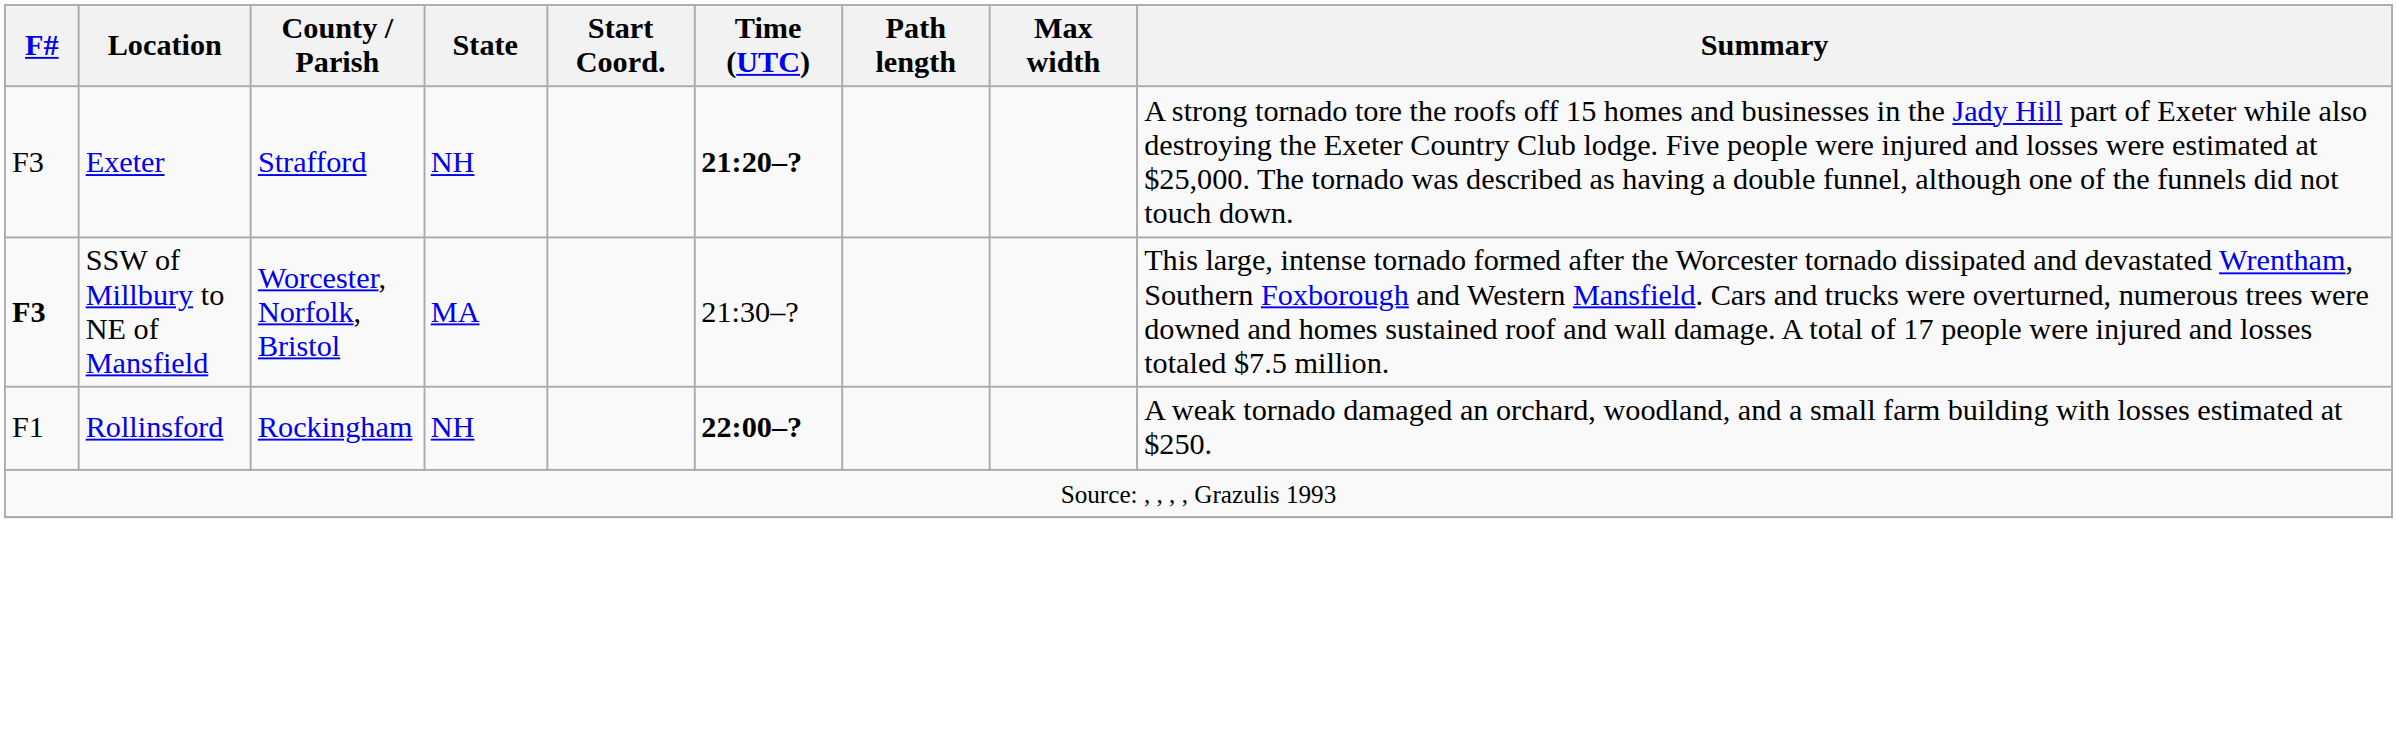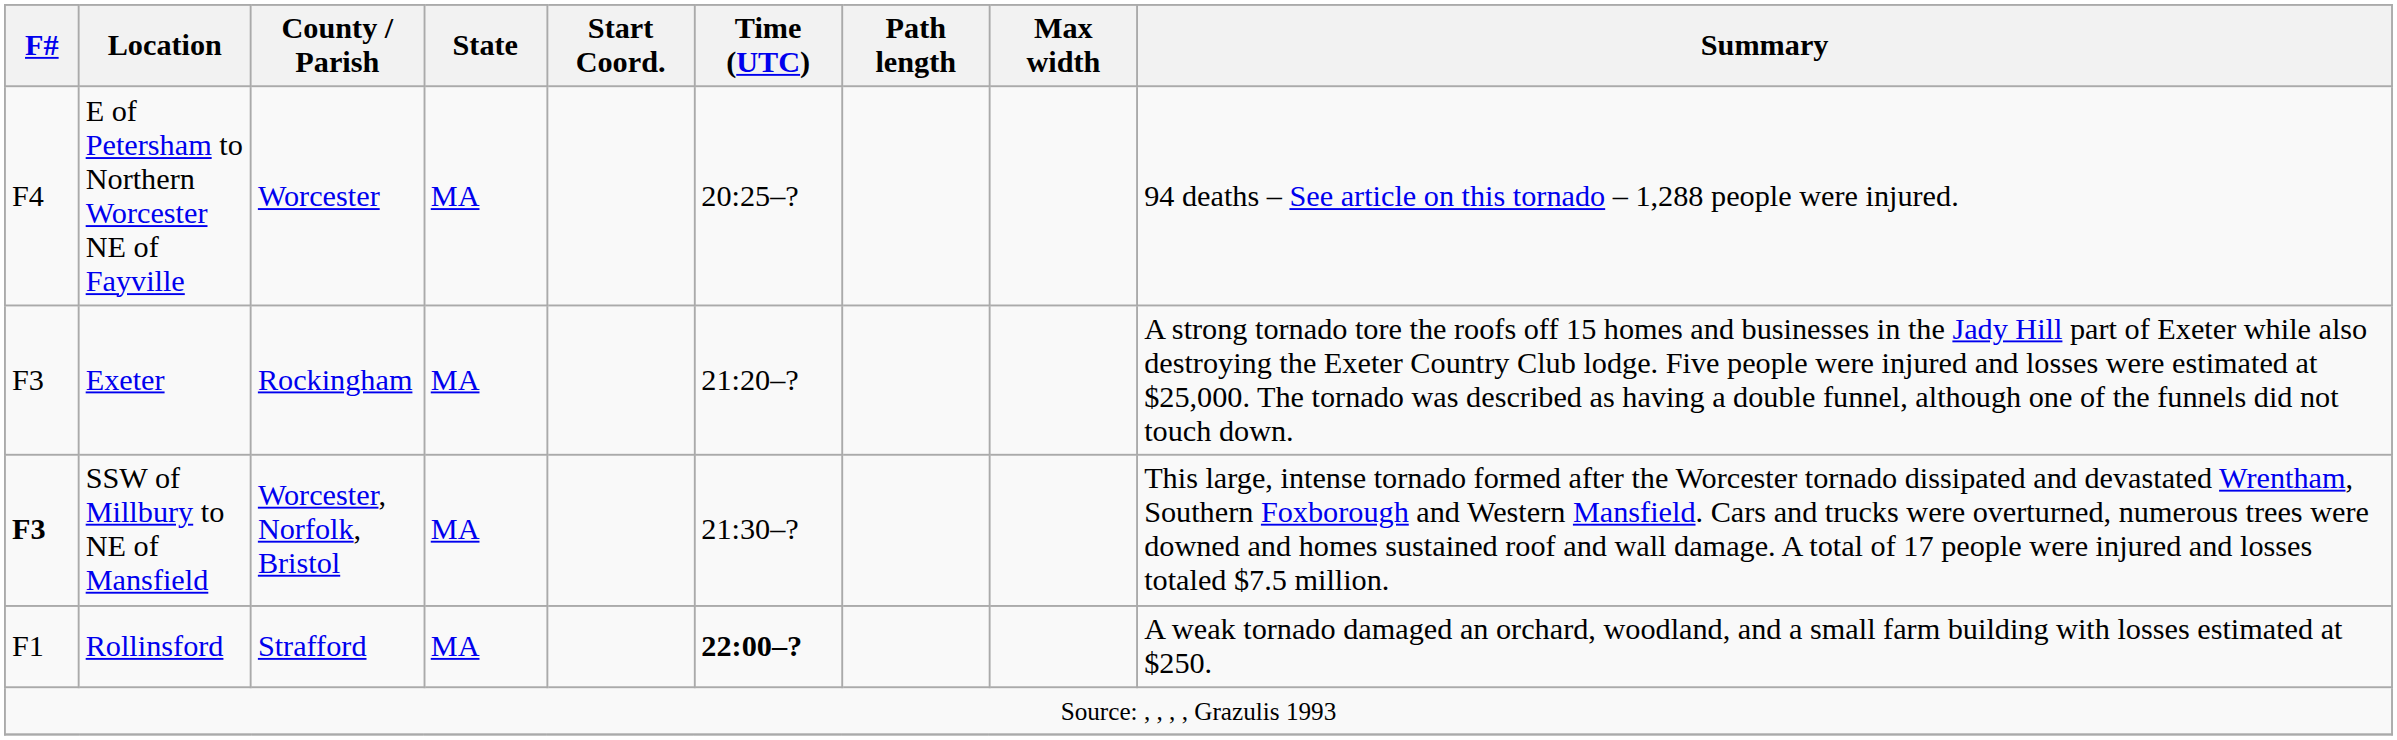+ row: (164, 195)
(312, 161) Strafford -> (335, 379) Rockingham
(453, 161) NH -> (455, 379) MA
(752, 161) bold -> (750, 379) normal
(335, 427) Rockingham -> (312, 645) Strafford
(453, 427) NH -> (455, 645) MA
